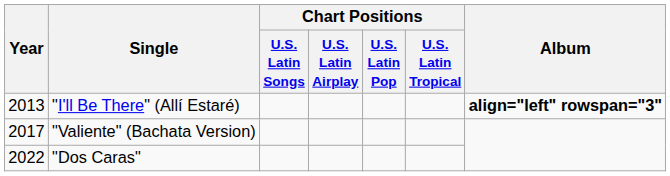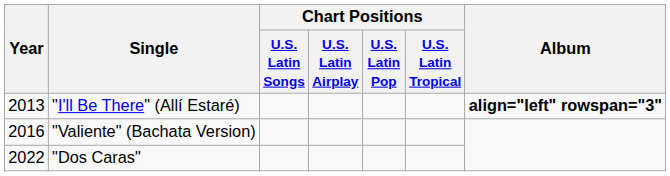(26, 131) 2017 -> (26, 131) 2016
